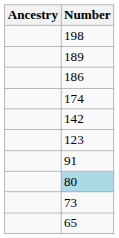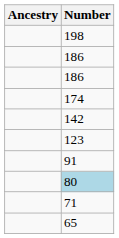(74, 56) 189 -> (74, 56) 186
(71, 202) 73 -> (71, 202) 71
